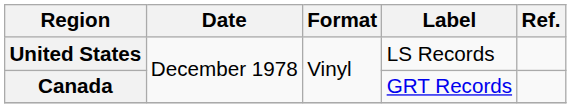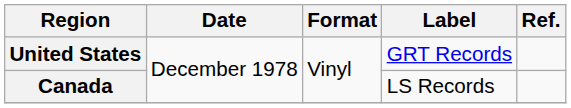(441, 53) LS Records -> (449, 53) GRT Records
(449, 86) GRT Records -> (441, 86) LS Records
